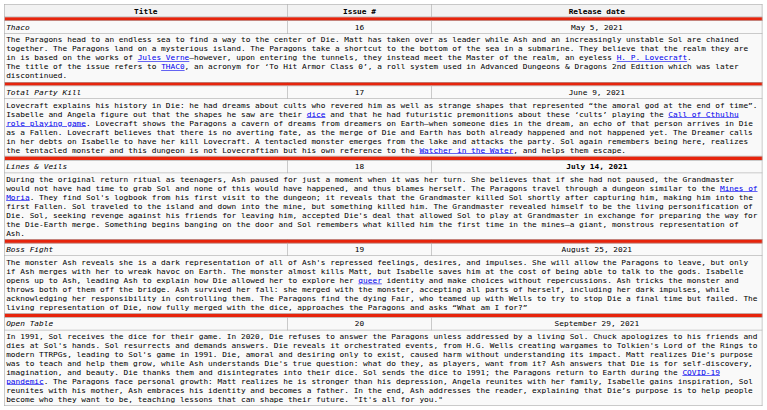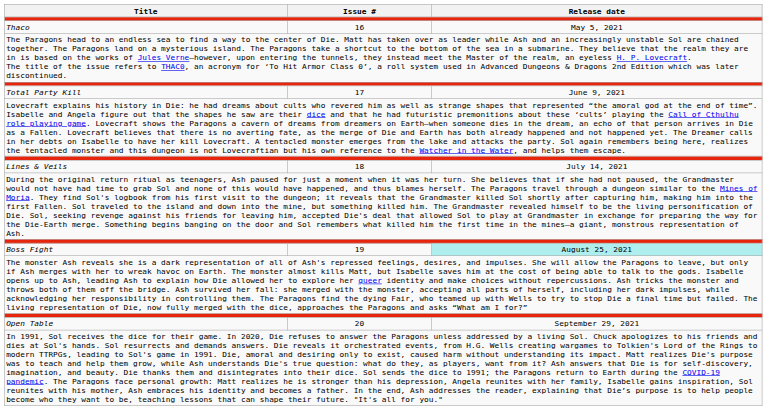(597, 166) bold -> (597, 166) normal
(597, 249) no background -> (597, 249) paleturquoise background
